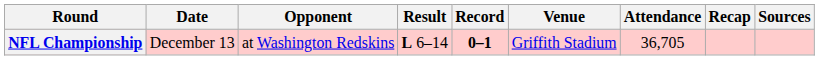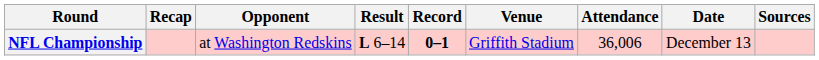columns swapped: (192, 17) <-> (730, 17)
(663, 42) 36,705 -> (620, 42) 36,006
